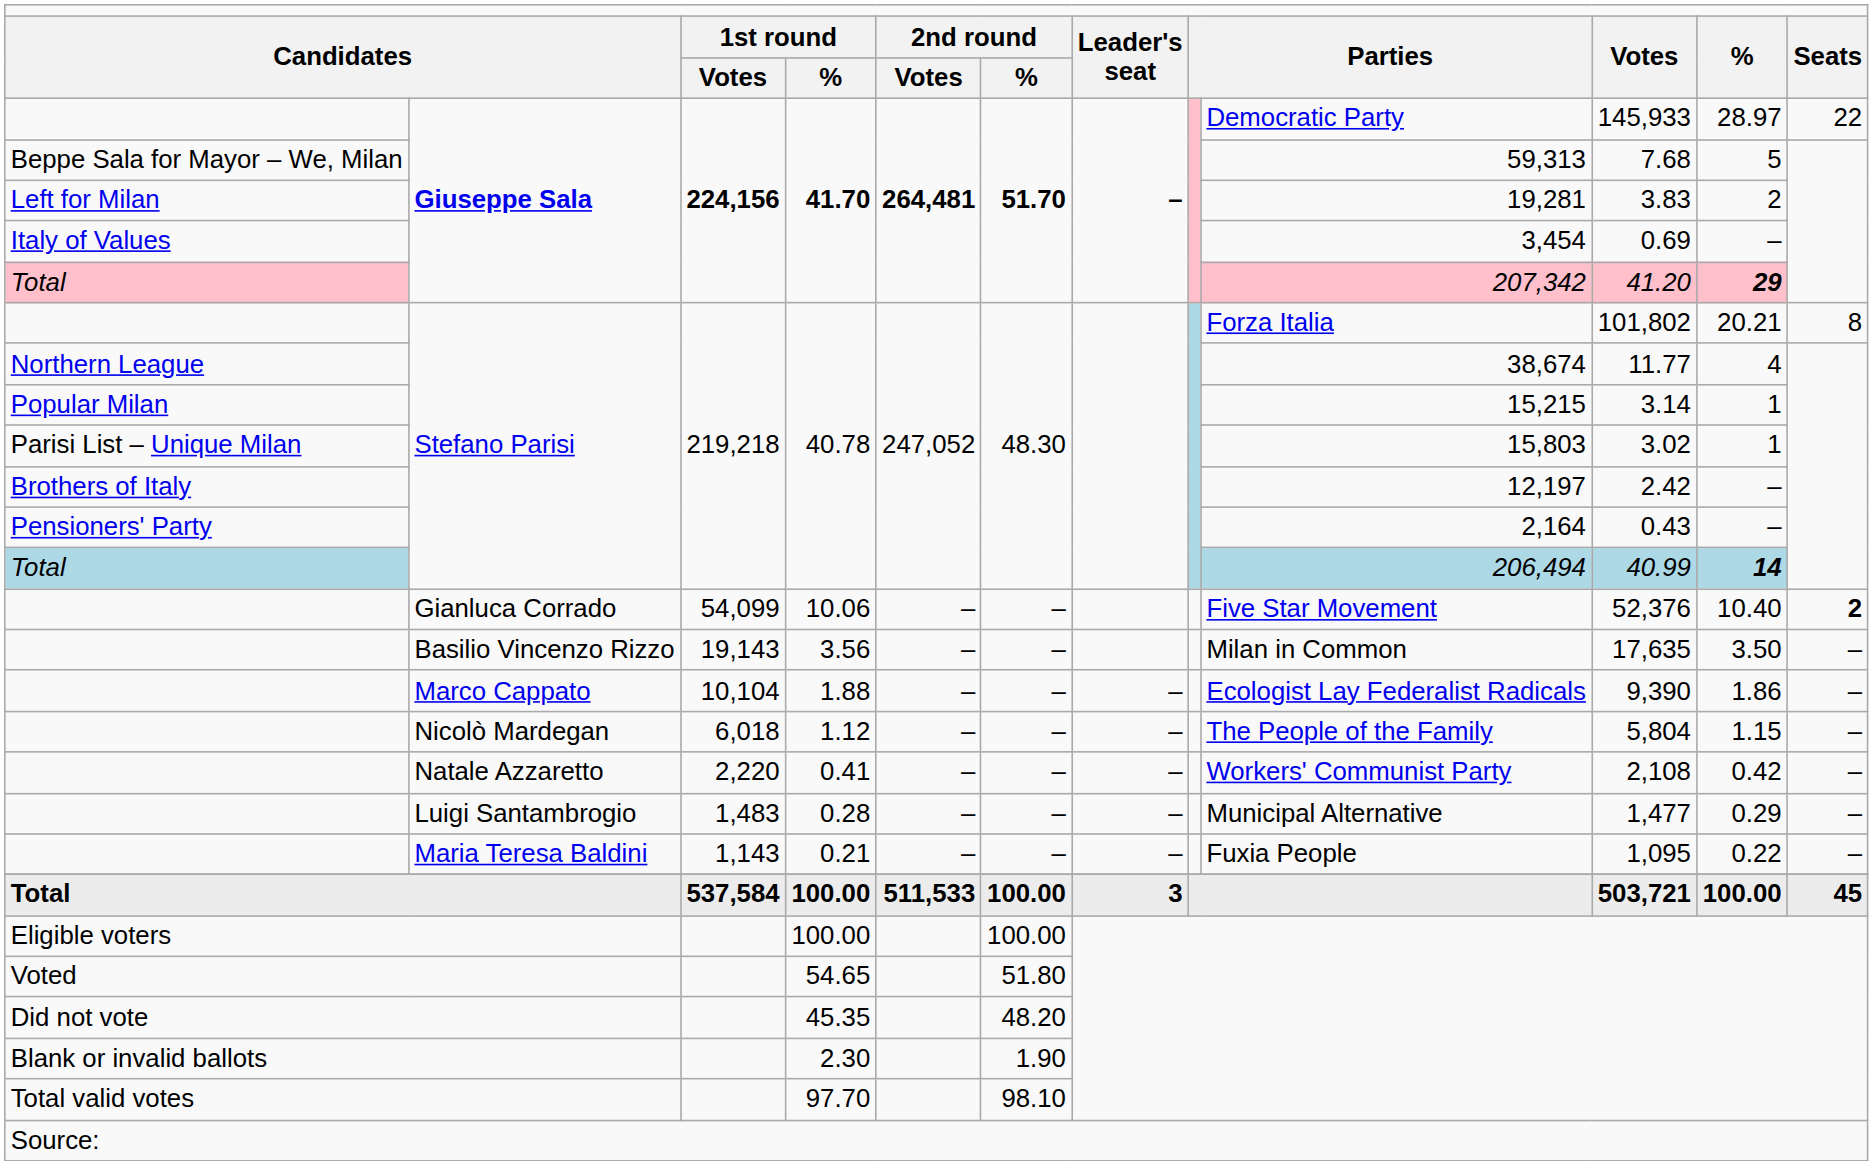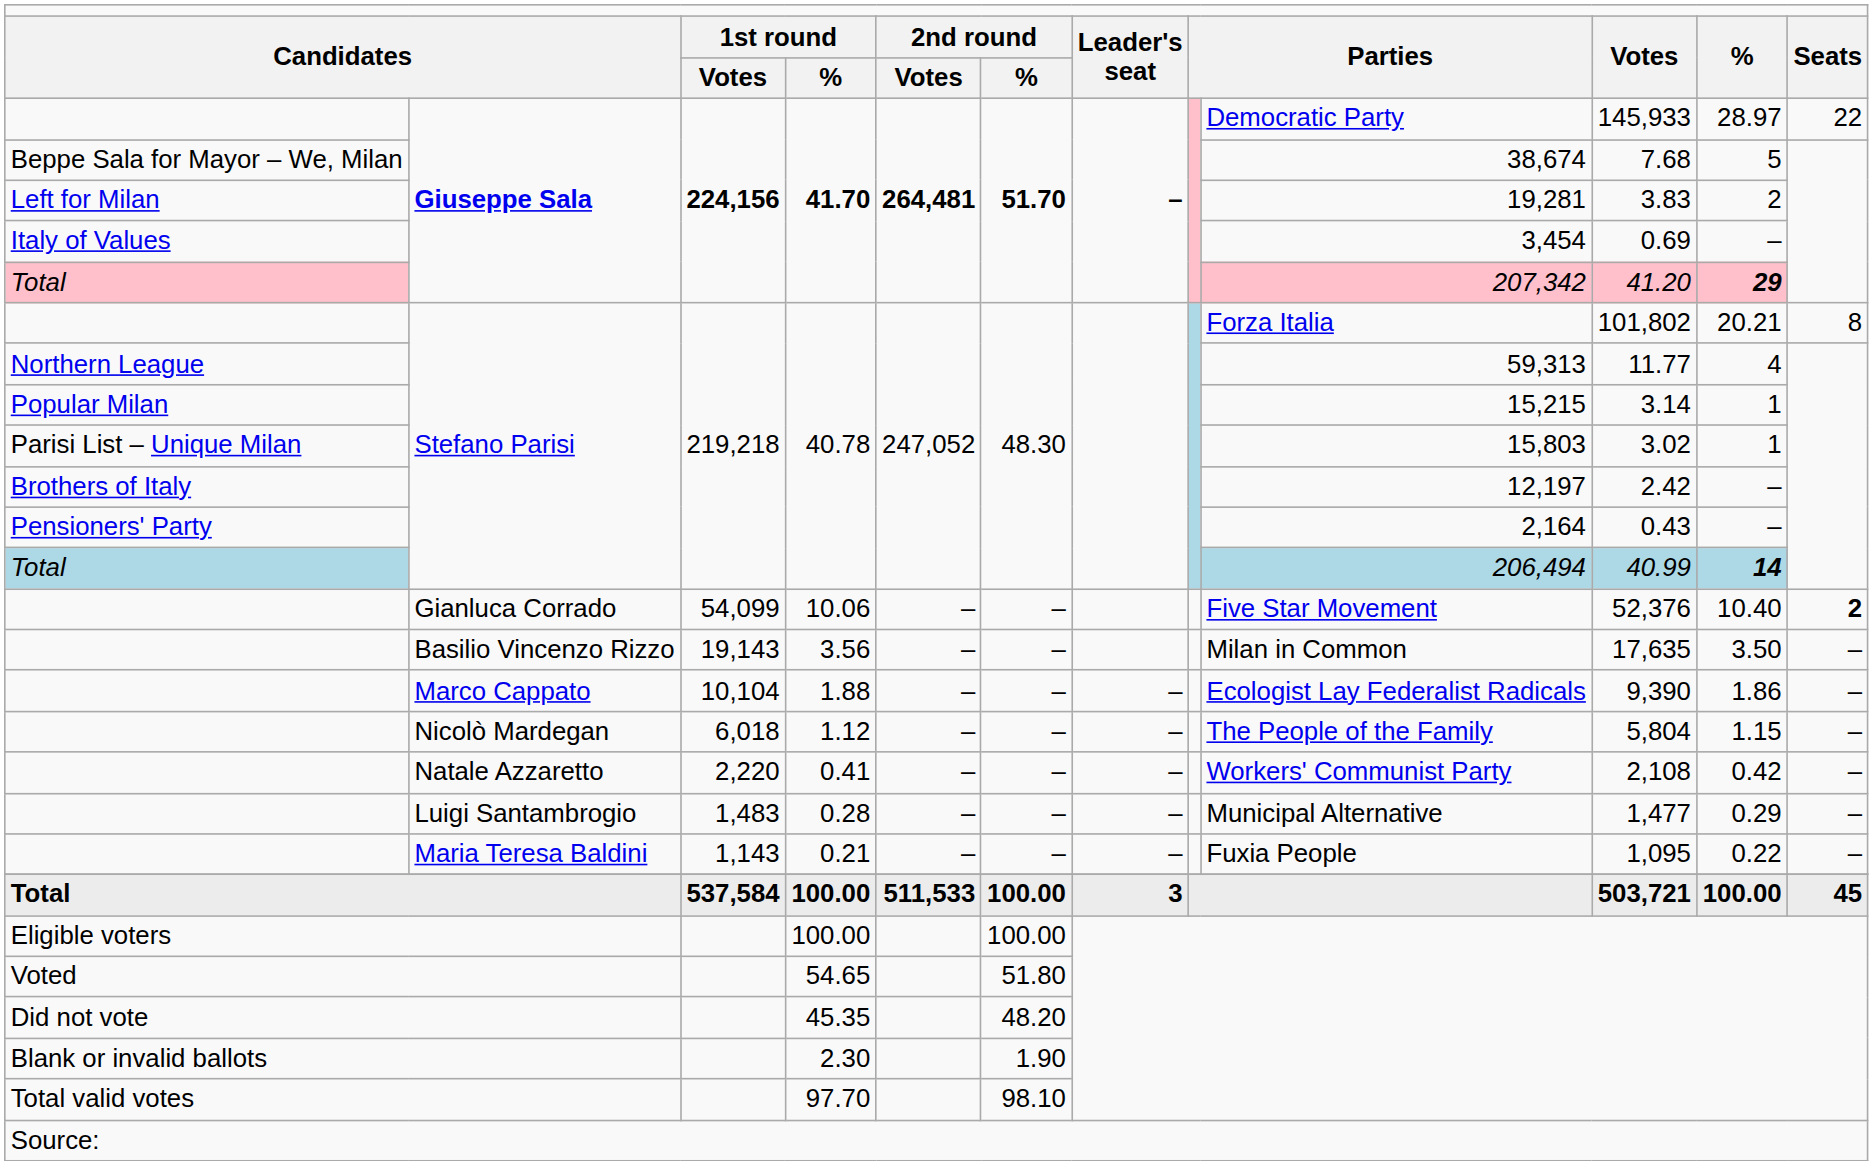(1546, 159) 59,313 -> (1546, 159) 38,674
(1546, 363) 38,674 -> (1546, 363) 59,313
